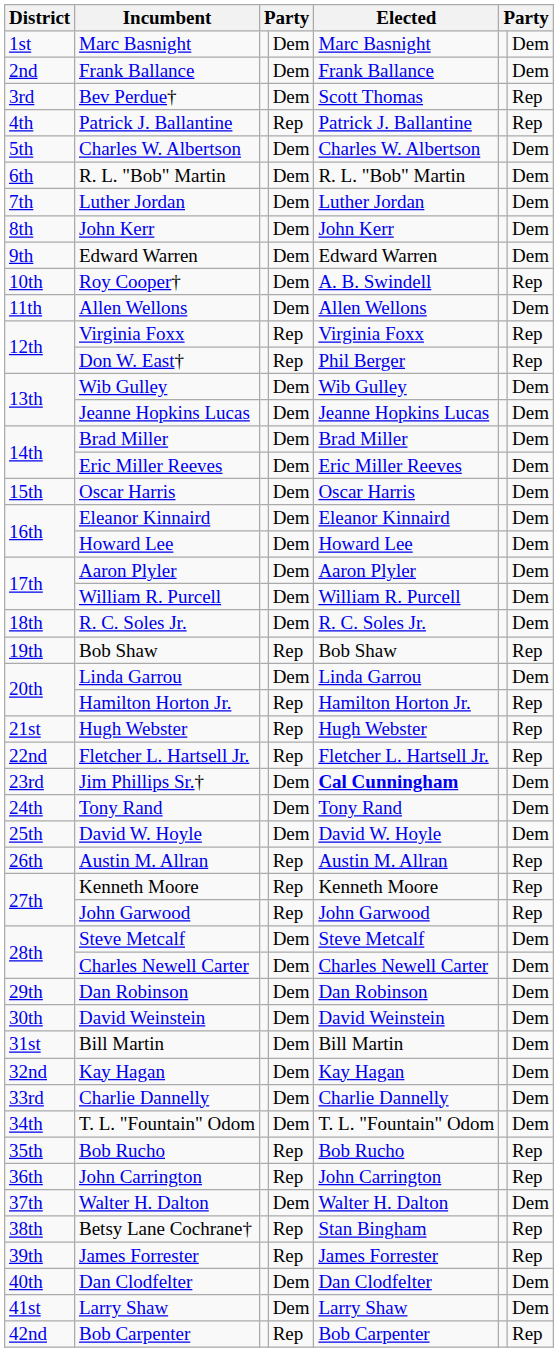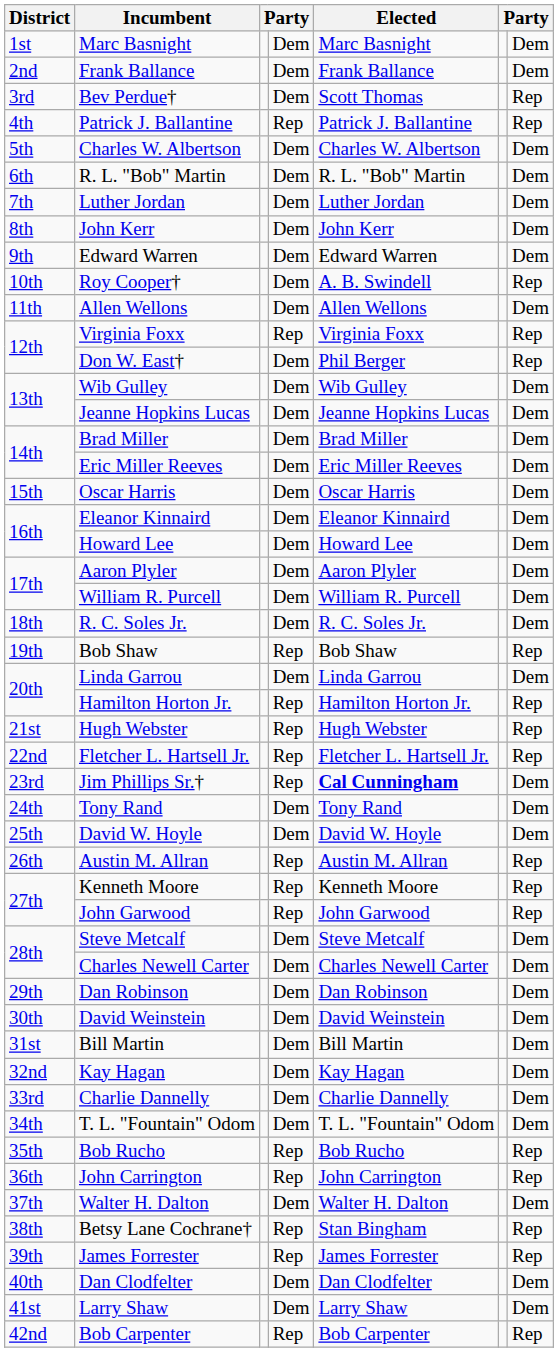(288, 360) Rep -> (291, 360) Dem
(291, 781) Dem -> (288, 781) Rep
